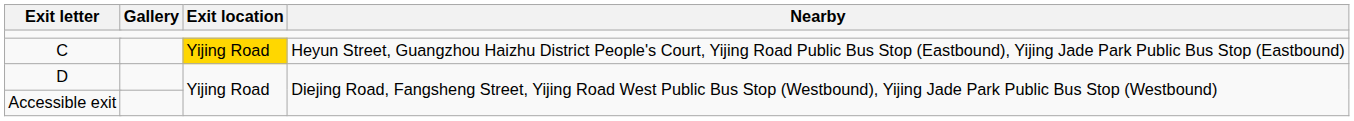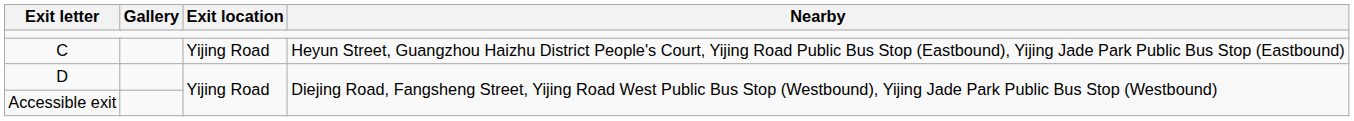(228, 50) gold background -> (228, 50) no background
